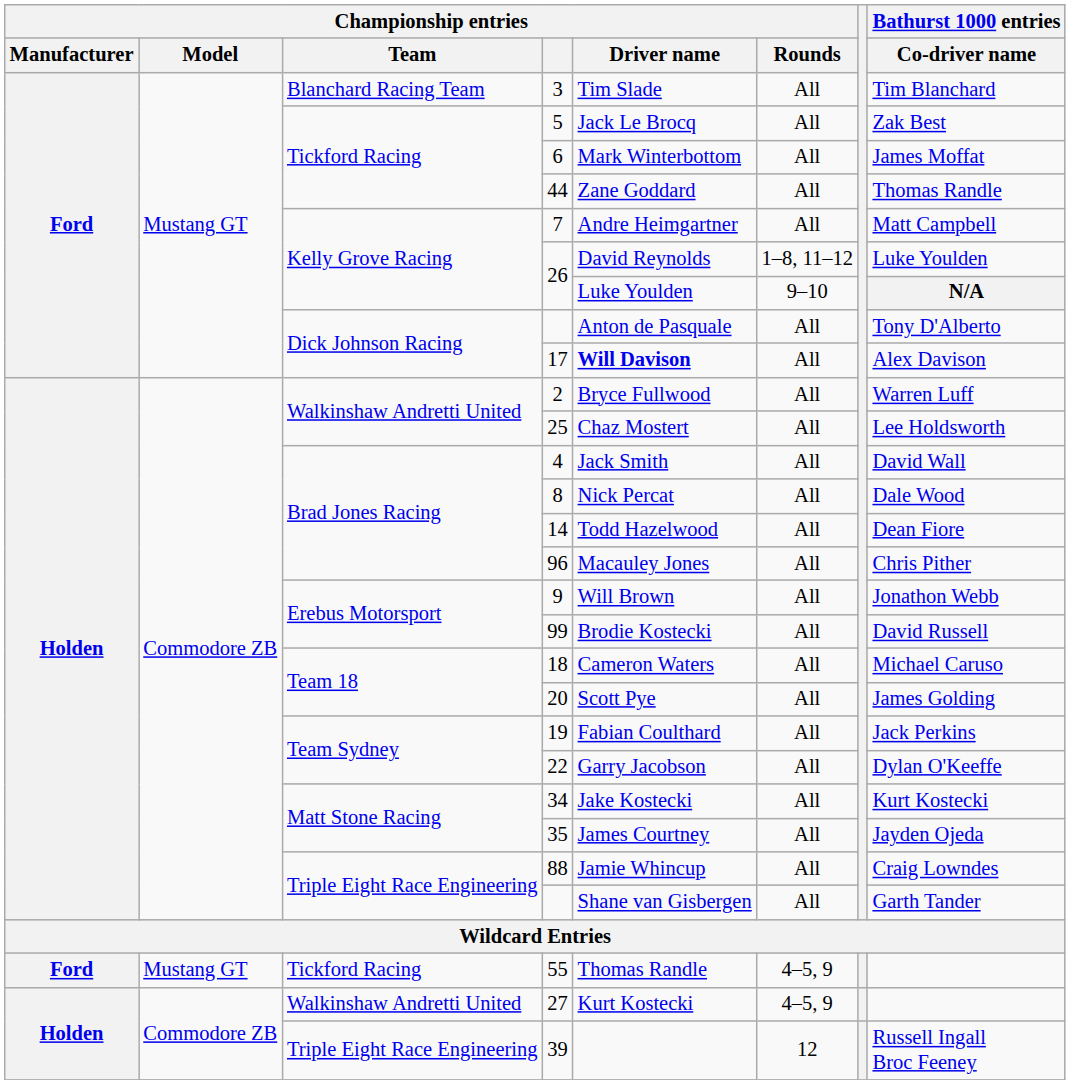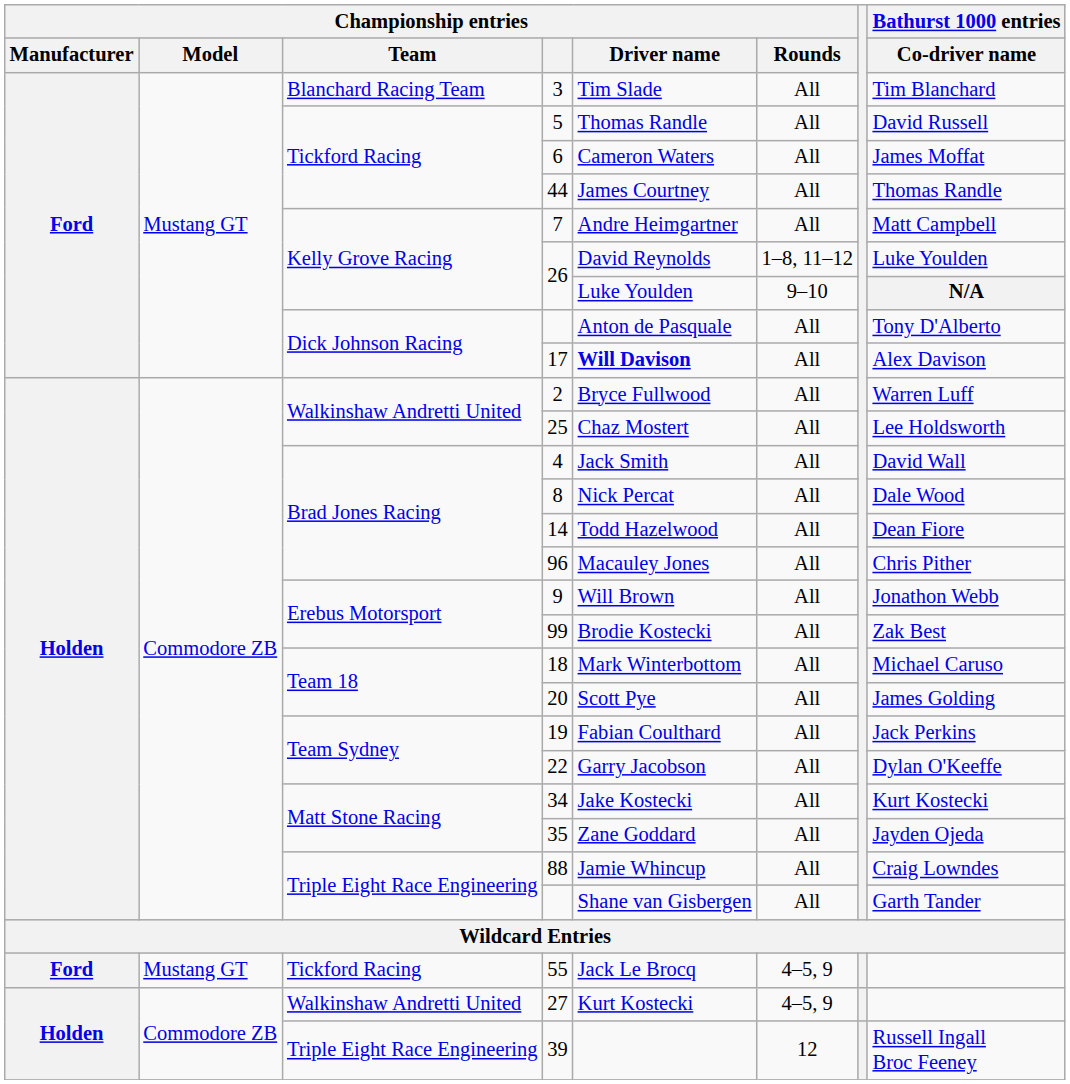(637, 122) Jack Le Brocq -> (642, 122) Thomas Randle
(909, 122) Zak Best -> (930, 122) David Russell
(659, 156) Mark Winterbottom -> (646, 156) Cameron Waters
(637, 190) Zane Goddard -> (643, 190) James Courtney
(930, 630) David Russell -> (909, 630) Zak Best
(646, 664) Cameron Waters -> (659, 664) Mark Winterbottom
(643, 834) James Courtney -> (637, 834) Zane Goddard
(642, 969) Thomas Randle -> (637, 969) Jack Le Brocq
